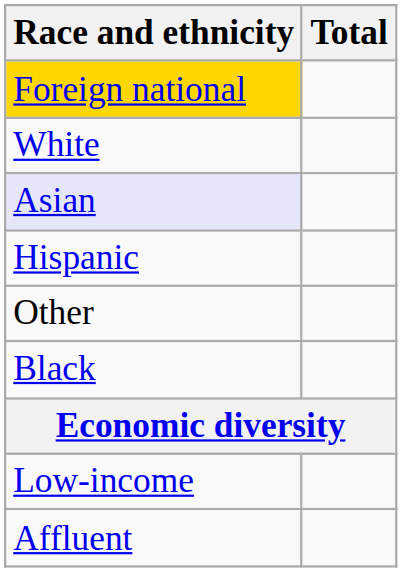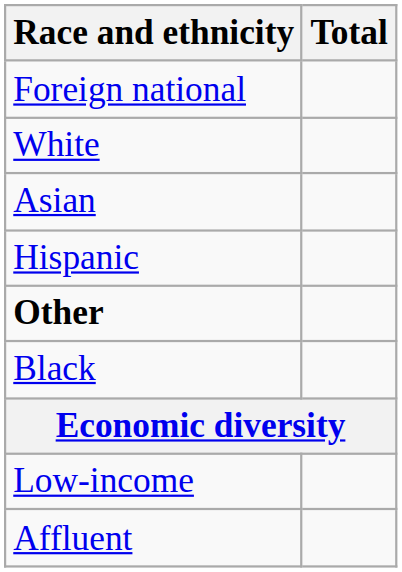(130, 88) gold background -> (130, 88) no background
(55, 200) lavender background -> (55, 200) no background
(54, 312) normal -> (58, 312) bold
